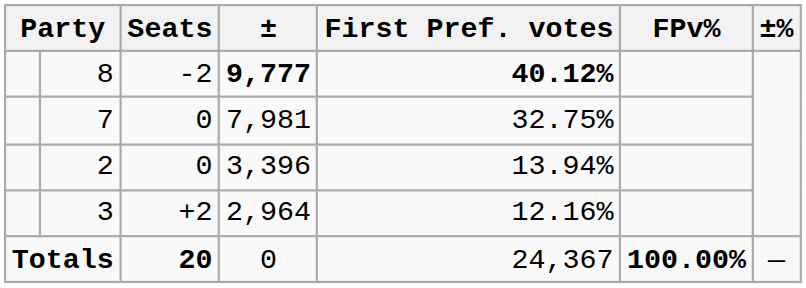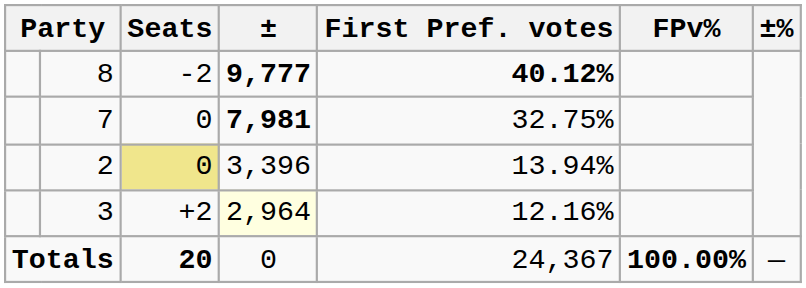(268, 121) normal -> (268, 121) bold
(204, 167) no background -> (204, 167) khaki background
(268, 213) no background -> (268, 213) lightyellow background
